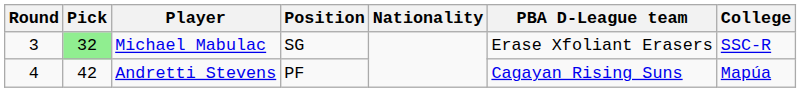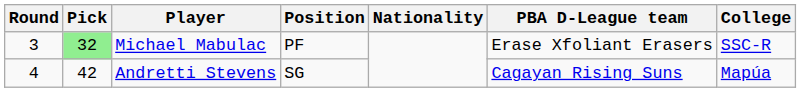(294, 46) SG -> (294, 46) PF
(294, 73) PF -> (294, 73) SG
